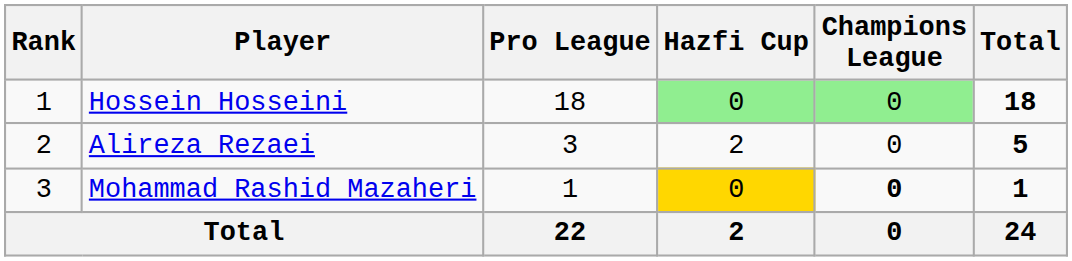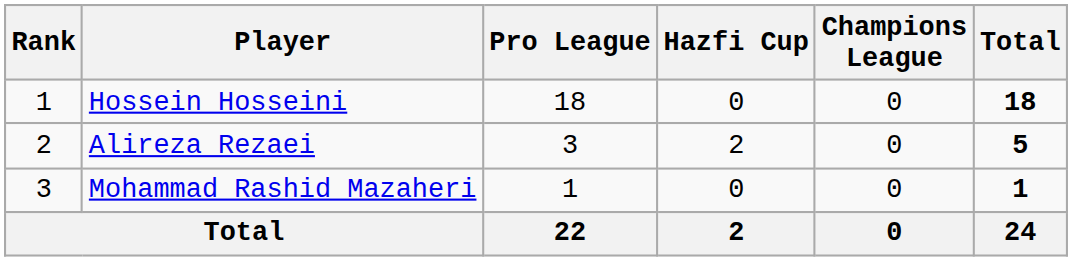(736, 102) lightgreen background -> (736, 102) no background
(894, 102) lightgreen background -> (894, 102) no background
(736, 190) gold background -> (736, 190) no background
(894, 190) bold -> (894, 190) normal
